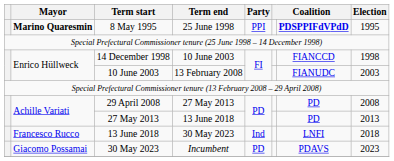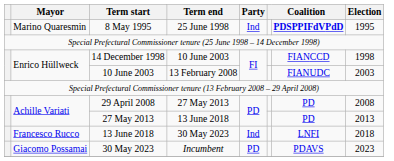(53, 27) bold -> (50, 27) normal
(258, 27) PPI -> (253, 27) Ind
